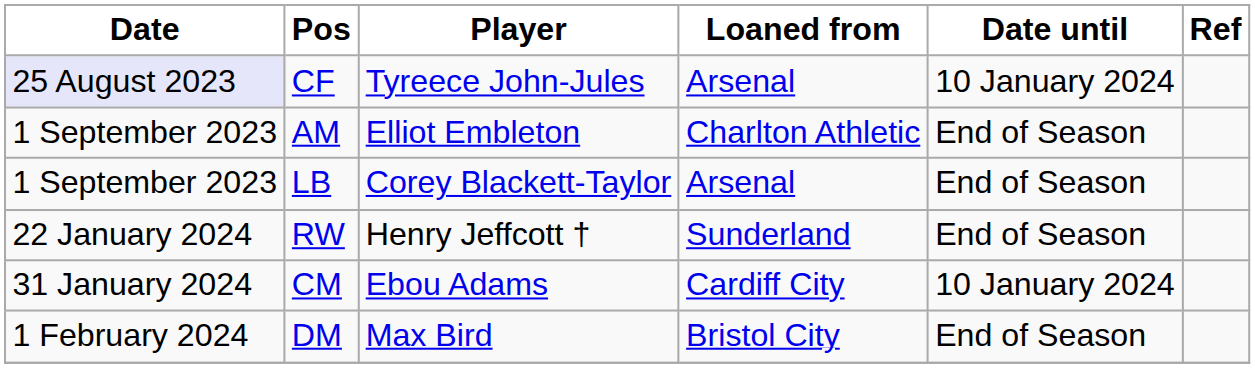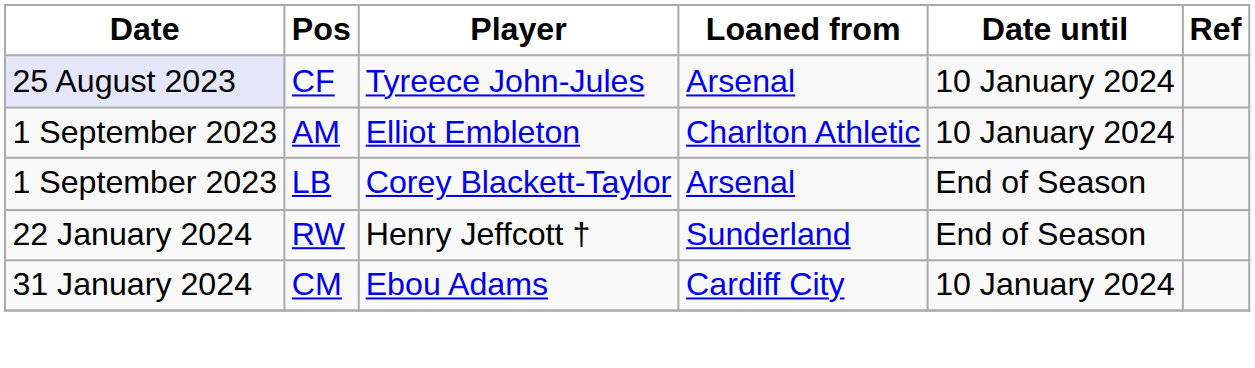(1041, 132) End of Season -> (1055, 132) 10 January 2024
- row: (317, 336)
